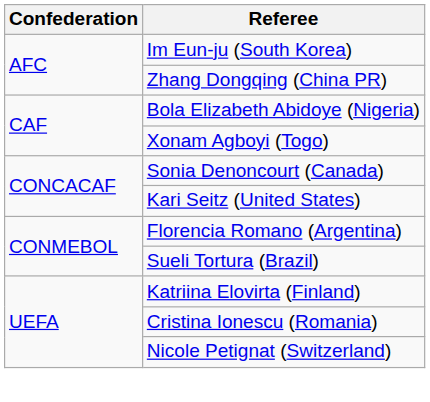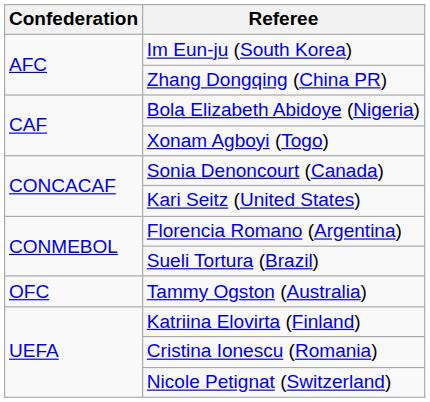+ row: (257, 291)
